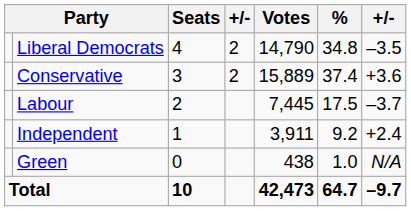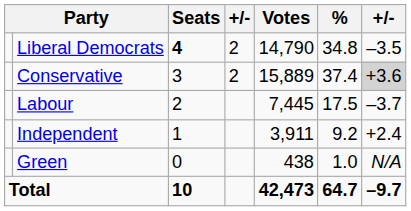(177, 47) normal -> (177, 47) bold
(384, 76) no background -> (384, 76) lightgrey background
